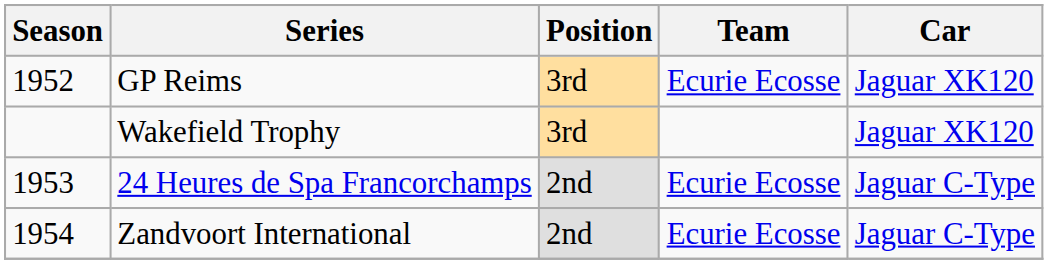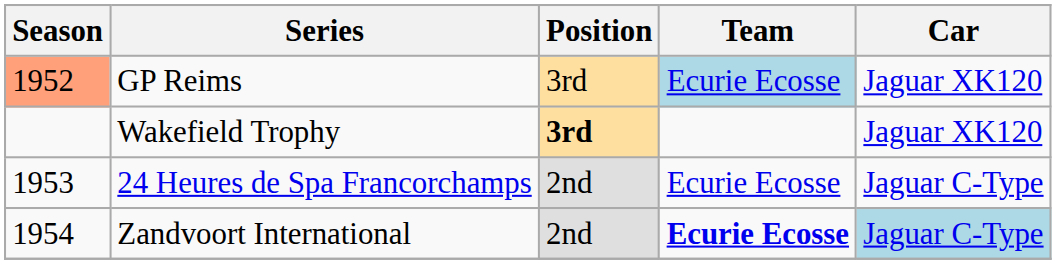(43, 81) no background -> (43, 81) lightsalmon background
(754, 81) no background -> (754, 81) lightblue background
(567, 131) normal -> (569, 131) bold
(754, 233) normal -> (758, 233) bold
(945, 233) no background -> (953, 233) lightblue background
